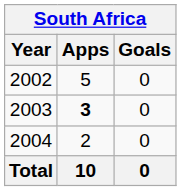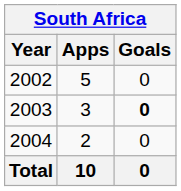(86, 110) bold -> (86, 110) normal
(145, 110) normal -> (145, 110) bold
